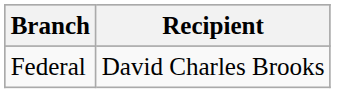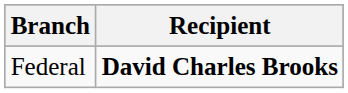(213, 66) normal -> (220, 66) bold
